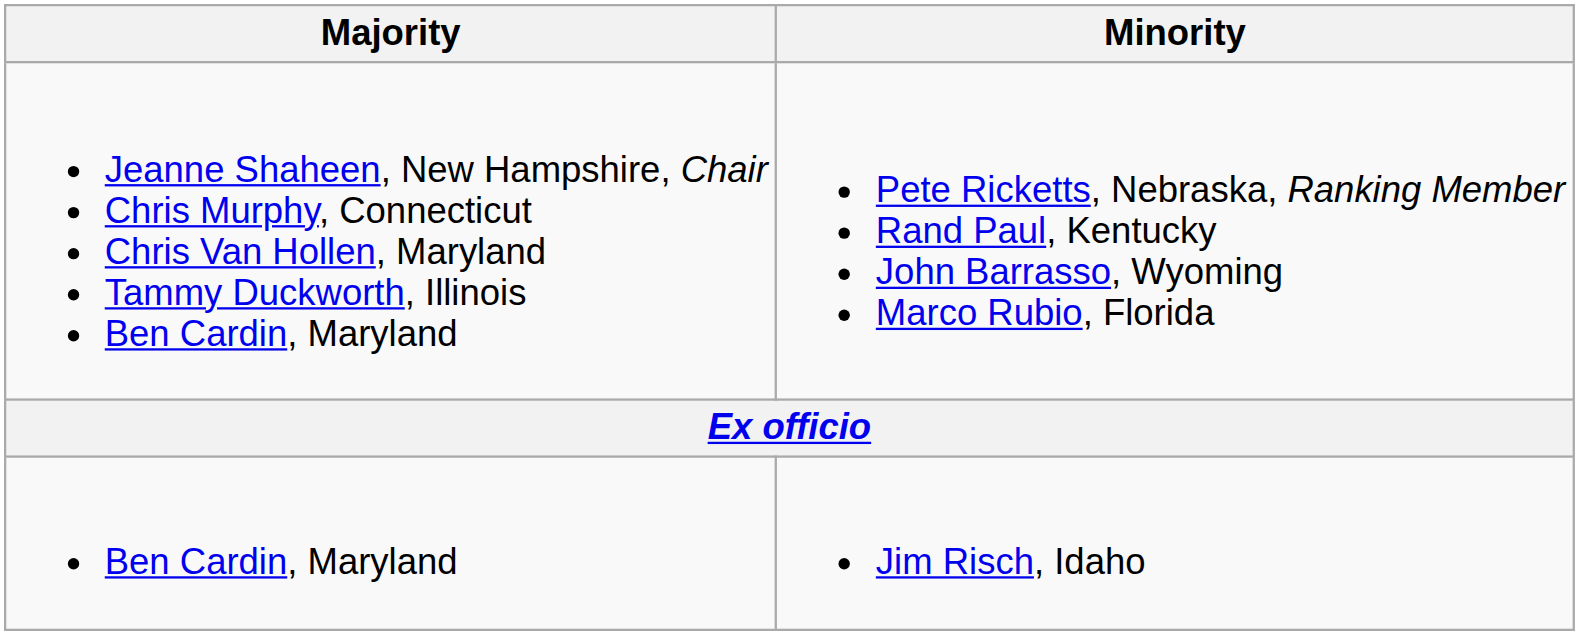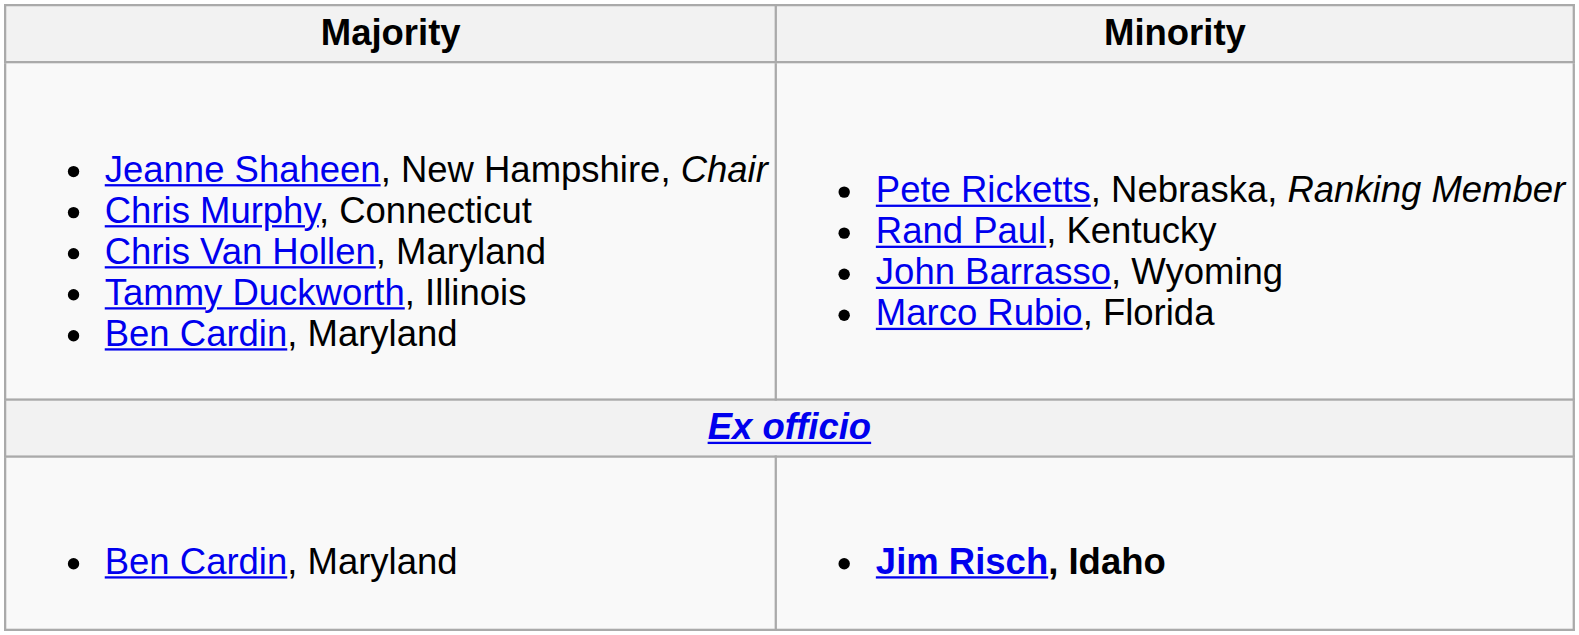(1175, 563) normal -> (1175, 563) bold
